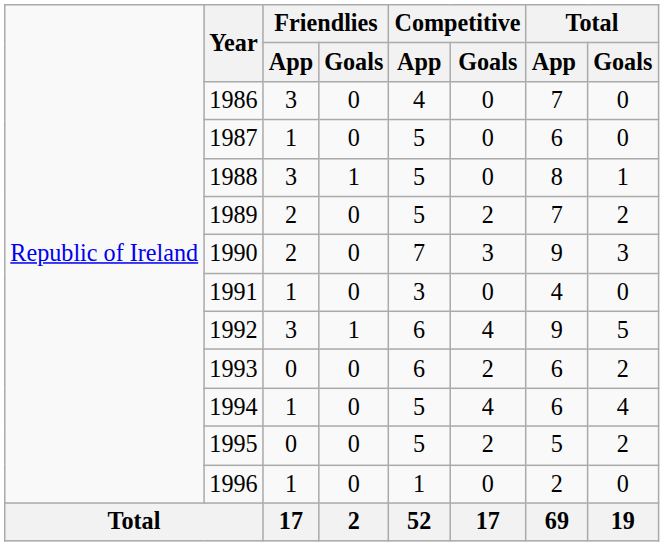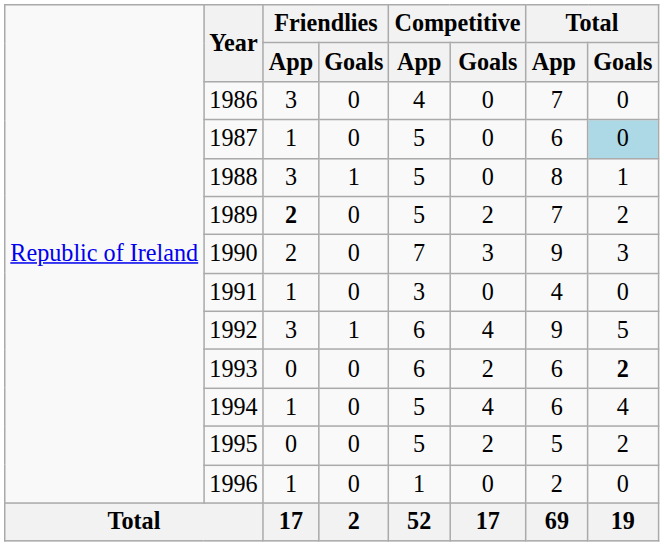(623, 138) no background -> (623, 138) lightblue background
(291, 215) normal -> (291, 215) bold
(623, 368) normal -> (623, 368) bold
